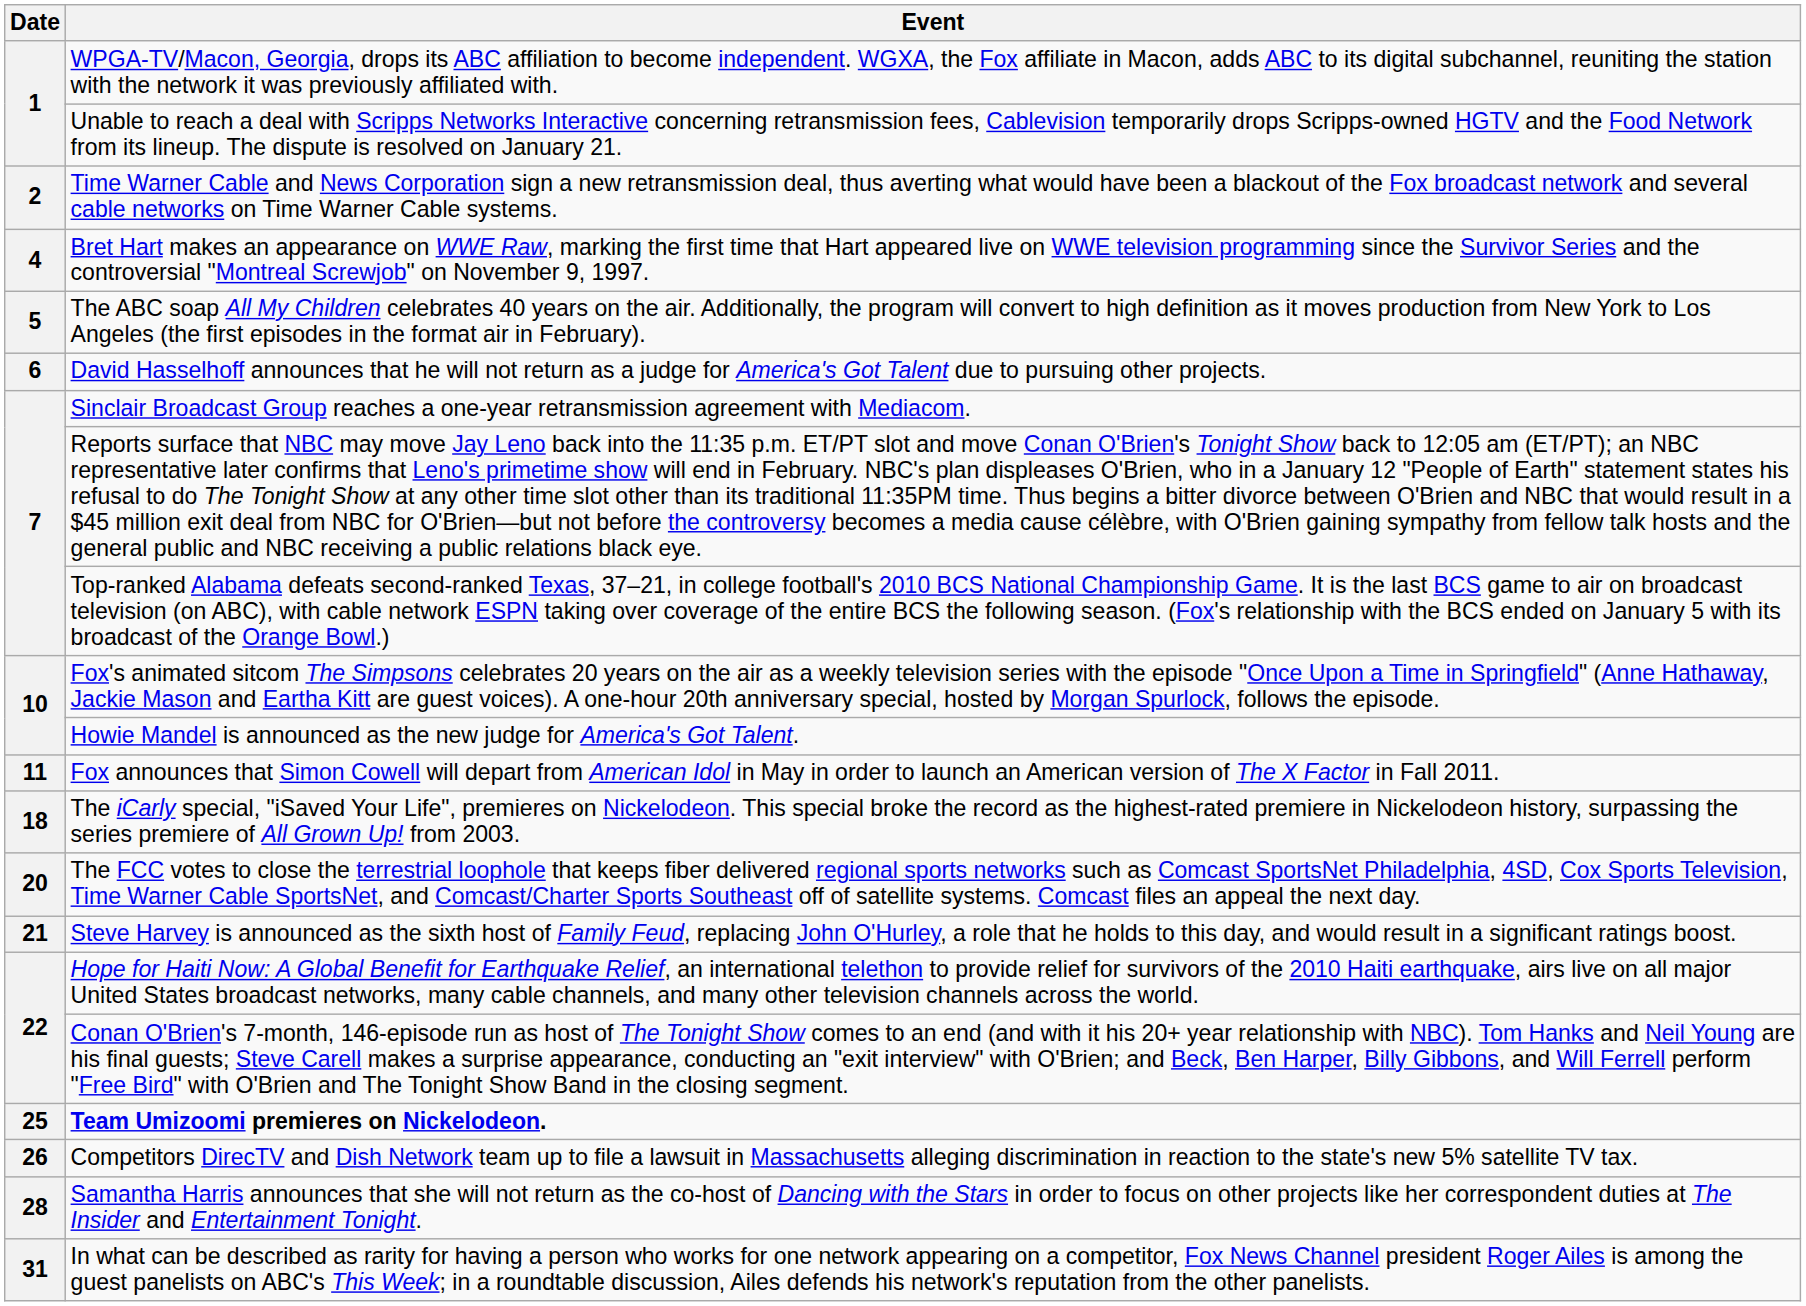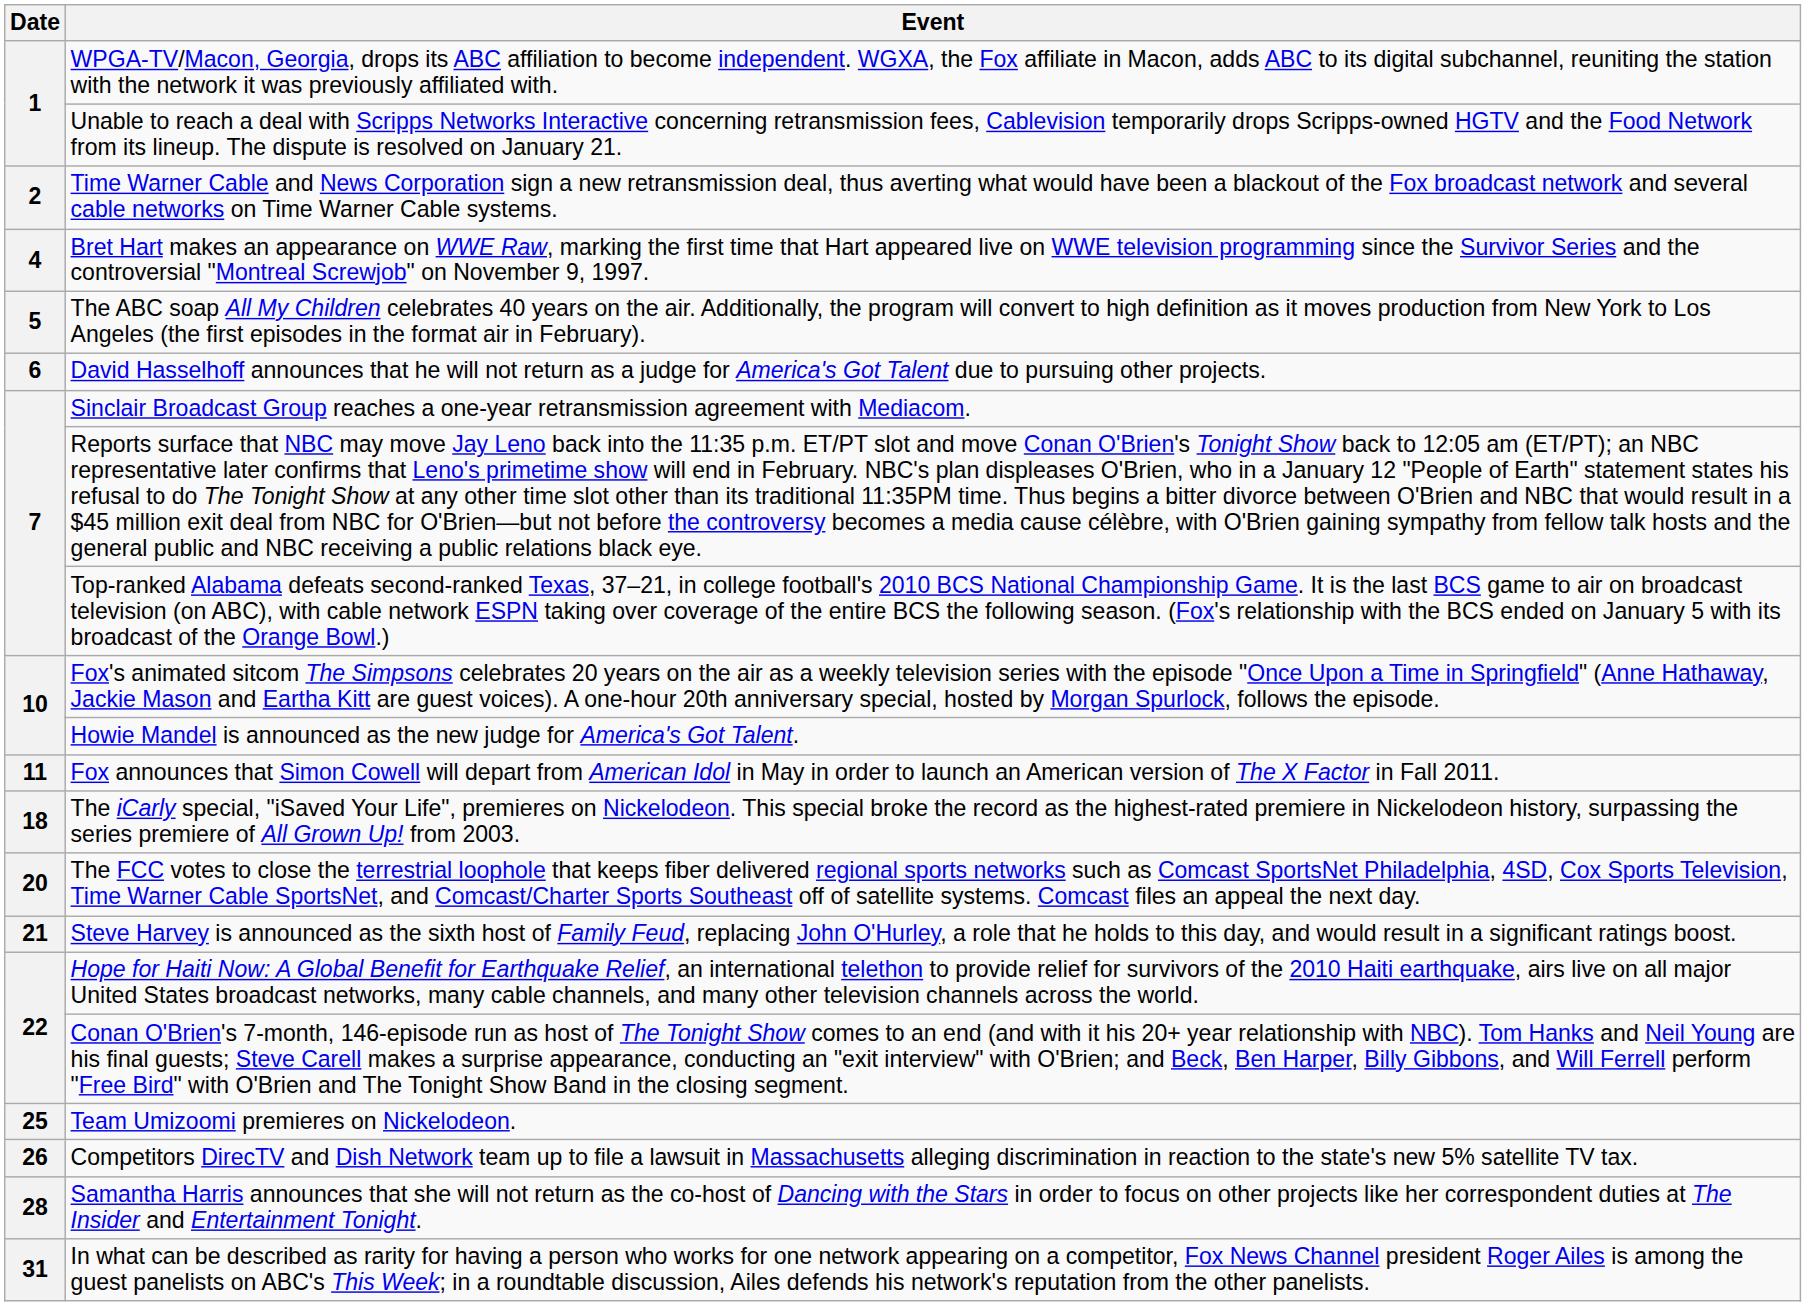(309, 1121) bold -> (293, 1121) normal
